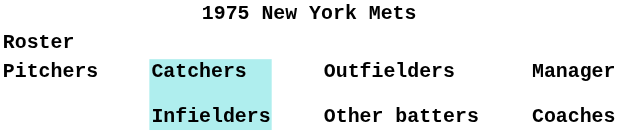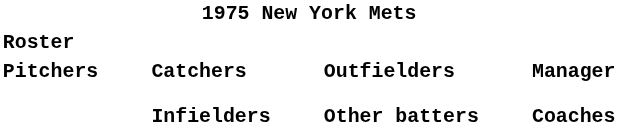(211, 95) paleturquoise background -> (211, 95) no background
